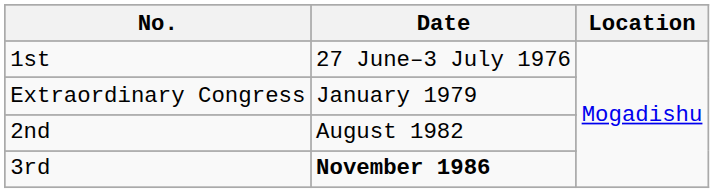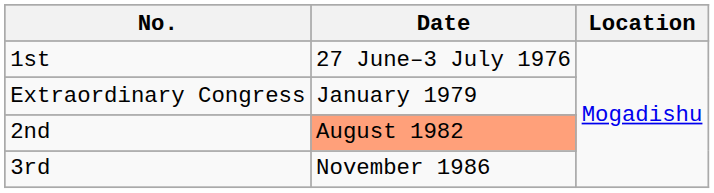(390, 132) no background -> (390, 132) lightsalmon background
(403, 169) bold -> (403, 169) normal
